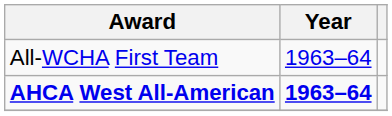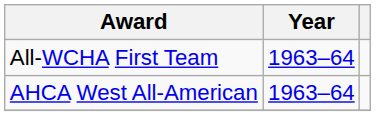(142, 92) bold -> (134, 92) normal
(328, 92) bold -> (311, 92) normal
